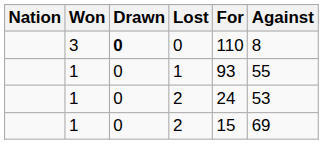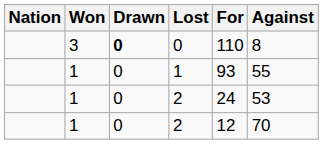(226, 125) 15 -> (226, 125) 12
(261, 125) 69 -> (261, 125) 70
